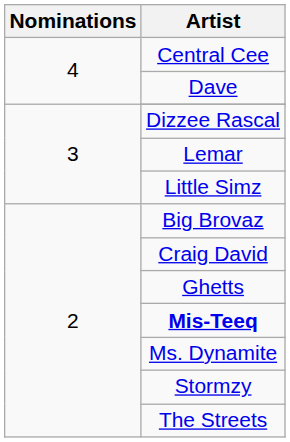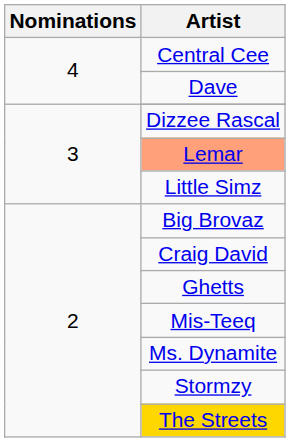(213, 154) no background -> (213, 154) lightsalmon background
(213, 320) bold -> (213, 320) normal
(213, 420) no background -> (213, 420) gold background
